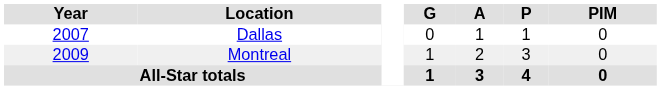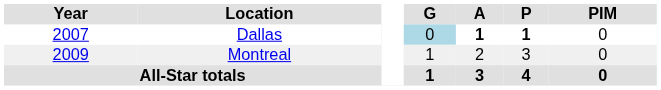(430, 34) no background -> (430, 34) lightblue background
(480, 34) normal -> (480, 34) bold
(526, 34) normal -> (526, 34) bold
